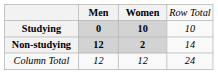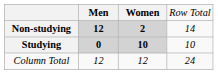rows swapped: (41, 28) <-> (41, 45)
